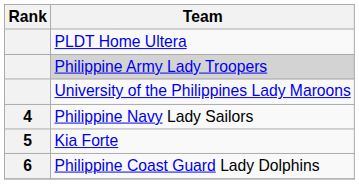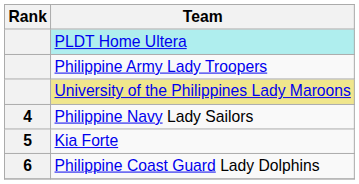(121, 41) no background -> (121, 41) paleturquoise background
(161, 66) lightgrey background -> (161, 66) no background
(203, 91) no background -> (203, 91) khaki background
